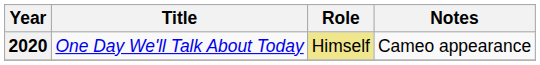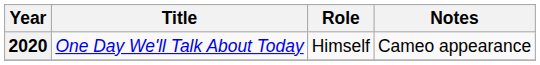(341, 45) khaki background -> (341, 45) no background
